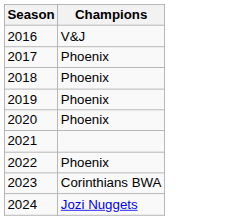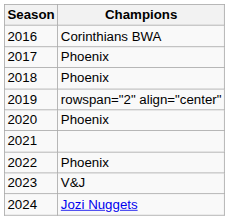(73, 36) V&J -> (111, 36) Corinthians BWA
(85, 99) Phoenix -> (141, 99) rowspan="2" align="center"
(111, 183) Corinthians BWA -> (73, 183) V&J
